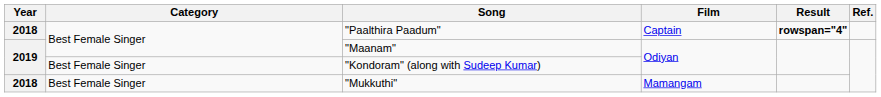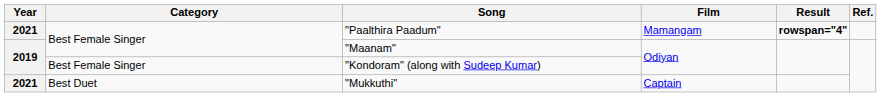(25, 30) 2018 -> (25, 30) 2021
(662, 30) Captain -> (673, 30) Mamangam
(25, 83) 2018 -> (25, 83) 2021
(97, 83) Best Female Singer -> (73, 83) Best Duet
(673, 83) Mamangam -> (662, 83) Captain
